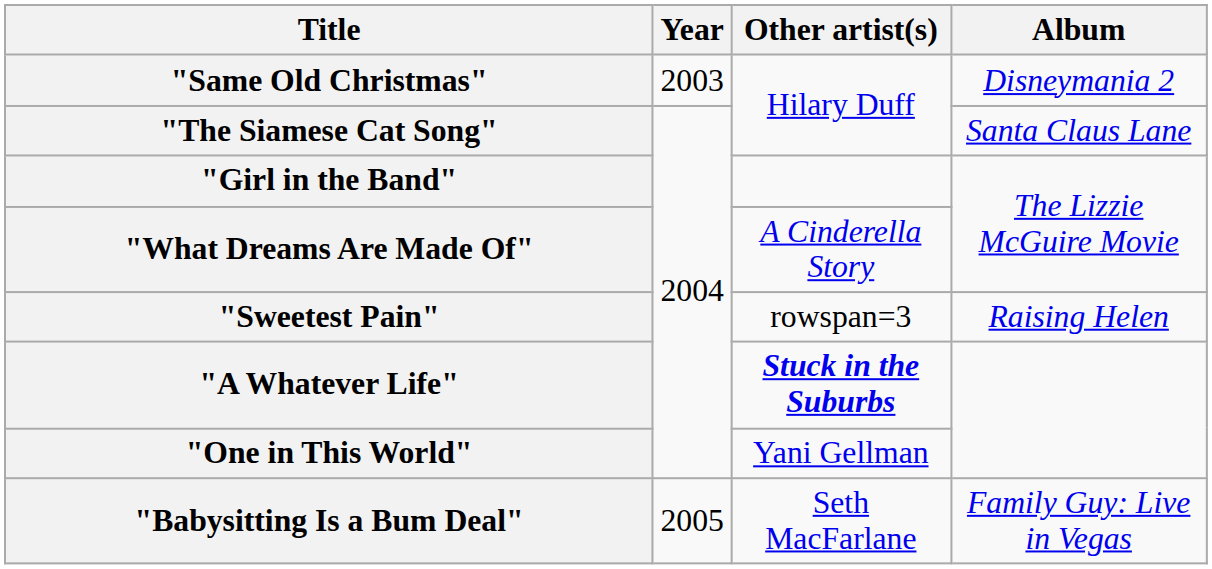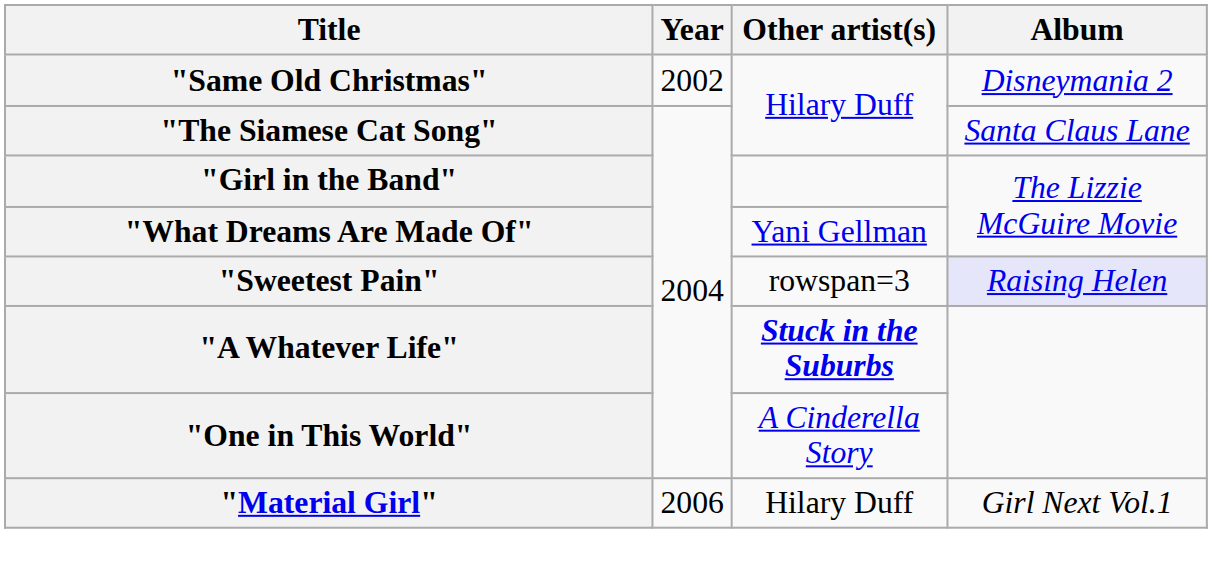(692, 79) 2003 -> (692, 79) 2002
(841, 248) A Cinderella Story -> (839, 230) Yani Gellman
(1079, 316) no background -> (1077, 280) lavender background
(841, 452) Yani Gellman -> (839, 434) A Cinderella Story
- row: (329, 520)
+ row: (329, 502)
